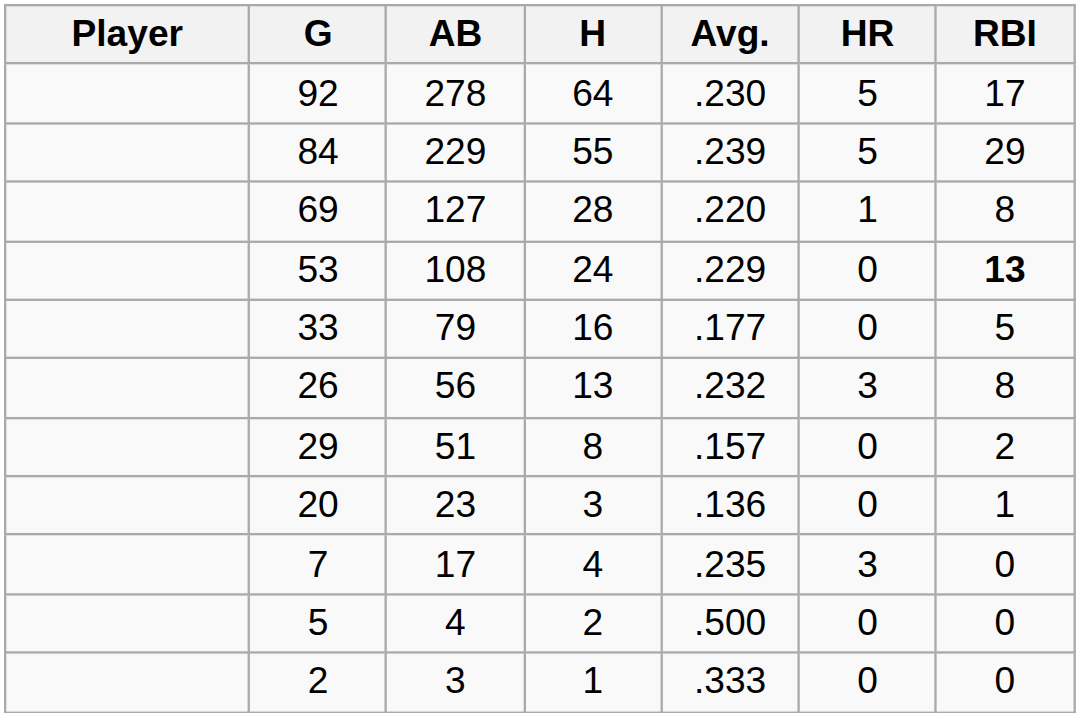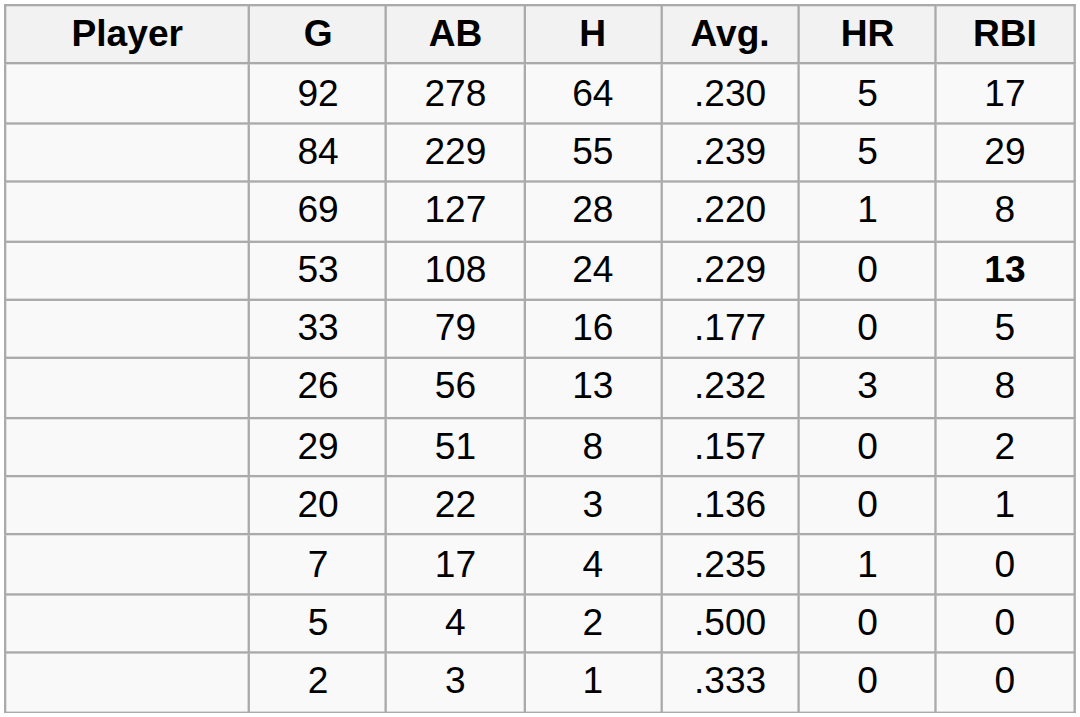(455, 504) 23 -> (455, 504) 22
(868, 563) 3 -> (868, 563) 1
